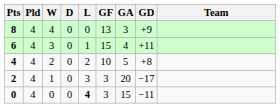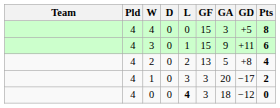columns swapped: (216, 12) <-> (14, 12)
(106, 29) 13 -> (206, 29) 15
(146, 29) +9 -> (246, 29) +5
(126, 45) 4 -> (226, 45) 9
(106, 62) 10 -> (206, 62) 13
(126, 95) 15 -> (226, 95) 18
(146, 95) −11 -> (246, 95) −12
